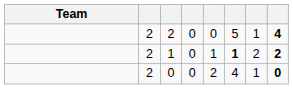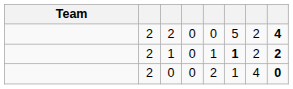(256, 34) 1 -> (256, 34) 2
(235, 73) 4 -> (235, 73) 1
(256, 73) 1 -> (256, 73) 4
